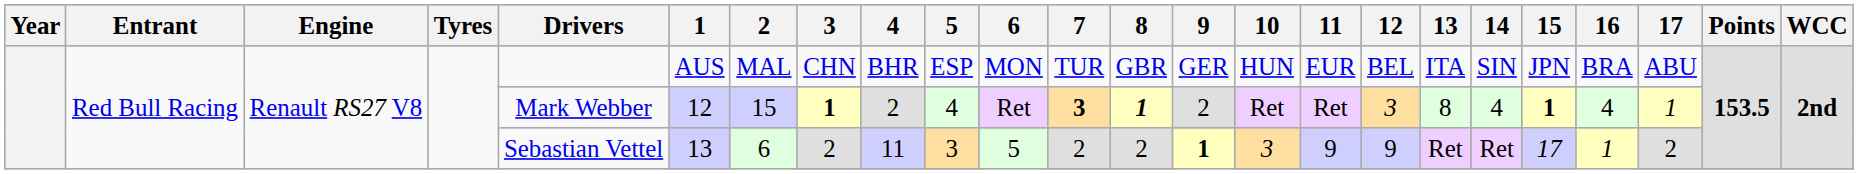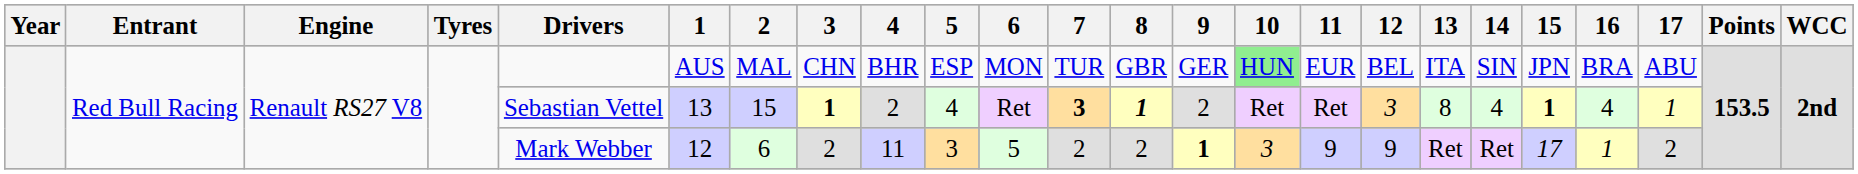(1267, 66) no background -> (1267, 66) lightgreen background
(584, 107) Mark Webber -> (584, 107) Sebastian Vettel
(700, 107) 12 -> (700, 107) 13
(584, 148) Sebastian Vettel -> (584, 148) Mark Webber
(700, 148) 13 -> (700, 148) 12
